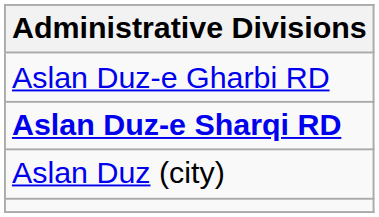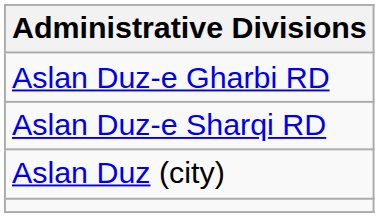(177, 125) bold -> (169, 125) normal
